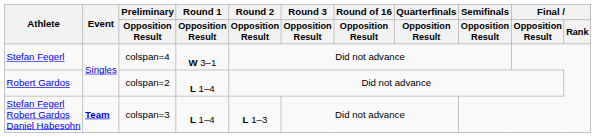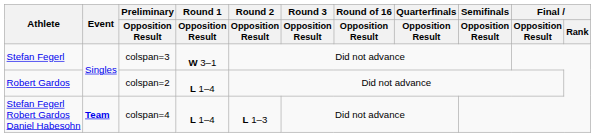(148, 57) colspan=4 -> (148, 57) colspan=3
(148, 115) colspan=3 -> (148, 115) colspan=4
